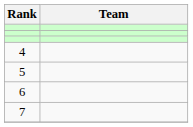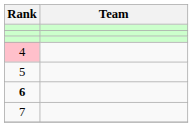(22, 52) no background -> (22, 52) pink background
(22, 92) normal -> (22, 92) bold
